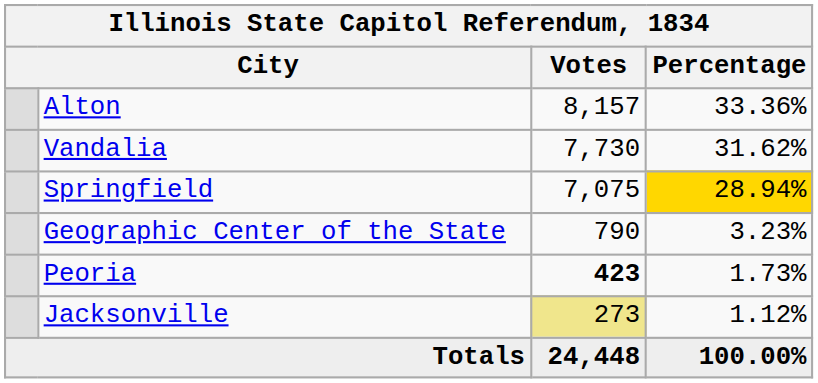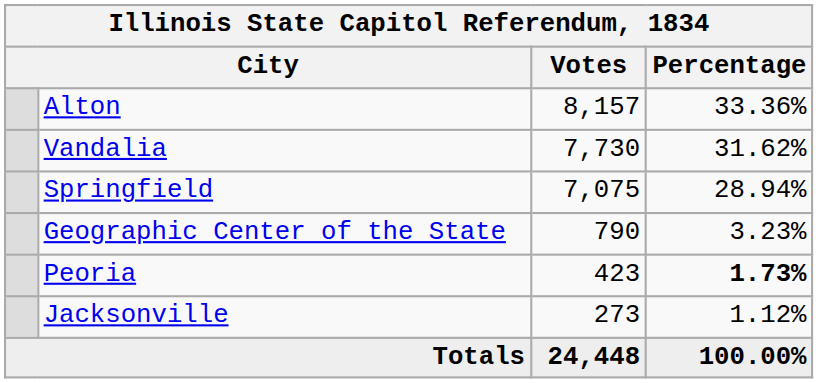(760, 192) gold background -> (760, 192) no background
(617, 275) bold -> (617, 275) normal
(768, 275) normal -> (768, 275) bold
(617, 316) khaki background -> (617, 316) no background
